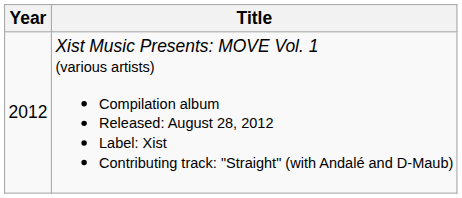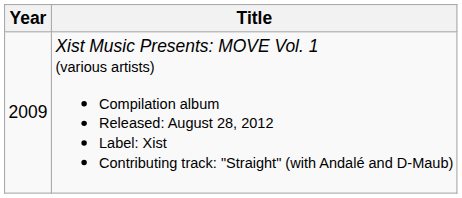(28, 112) 2012 -> (28, 112) 2009
